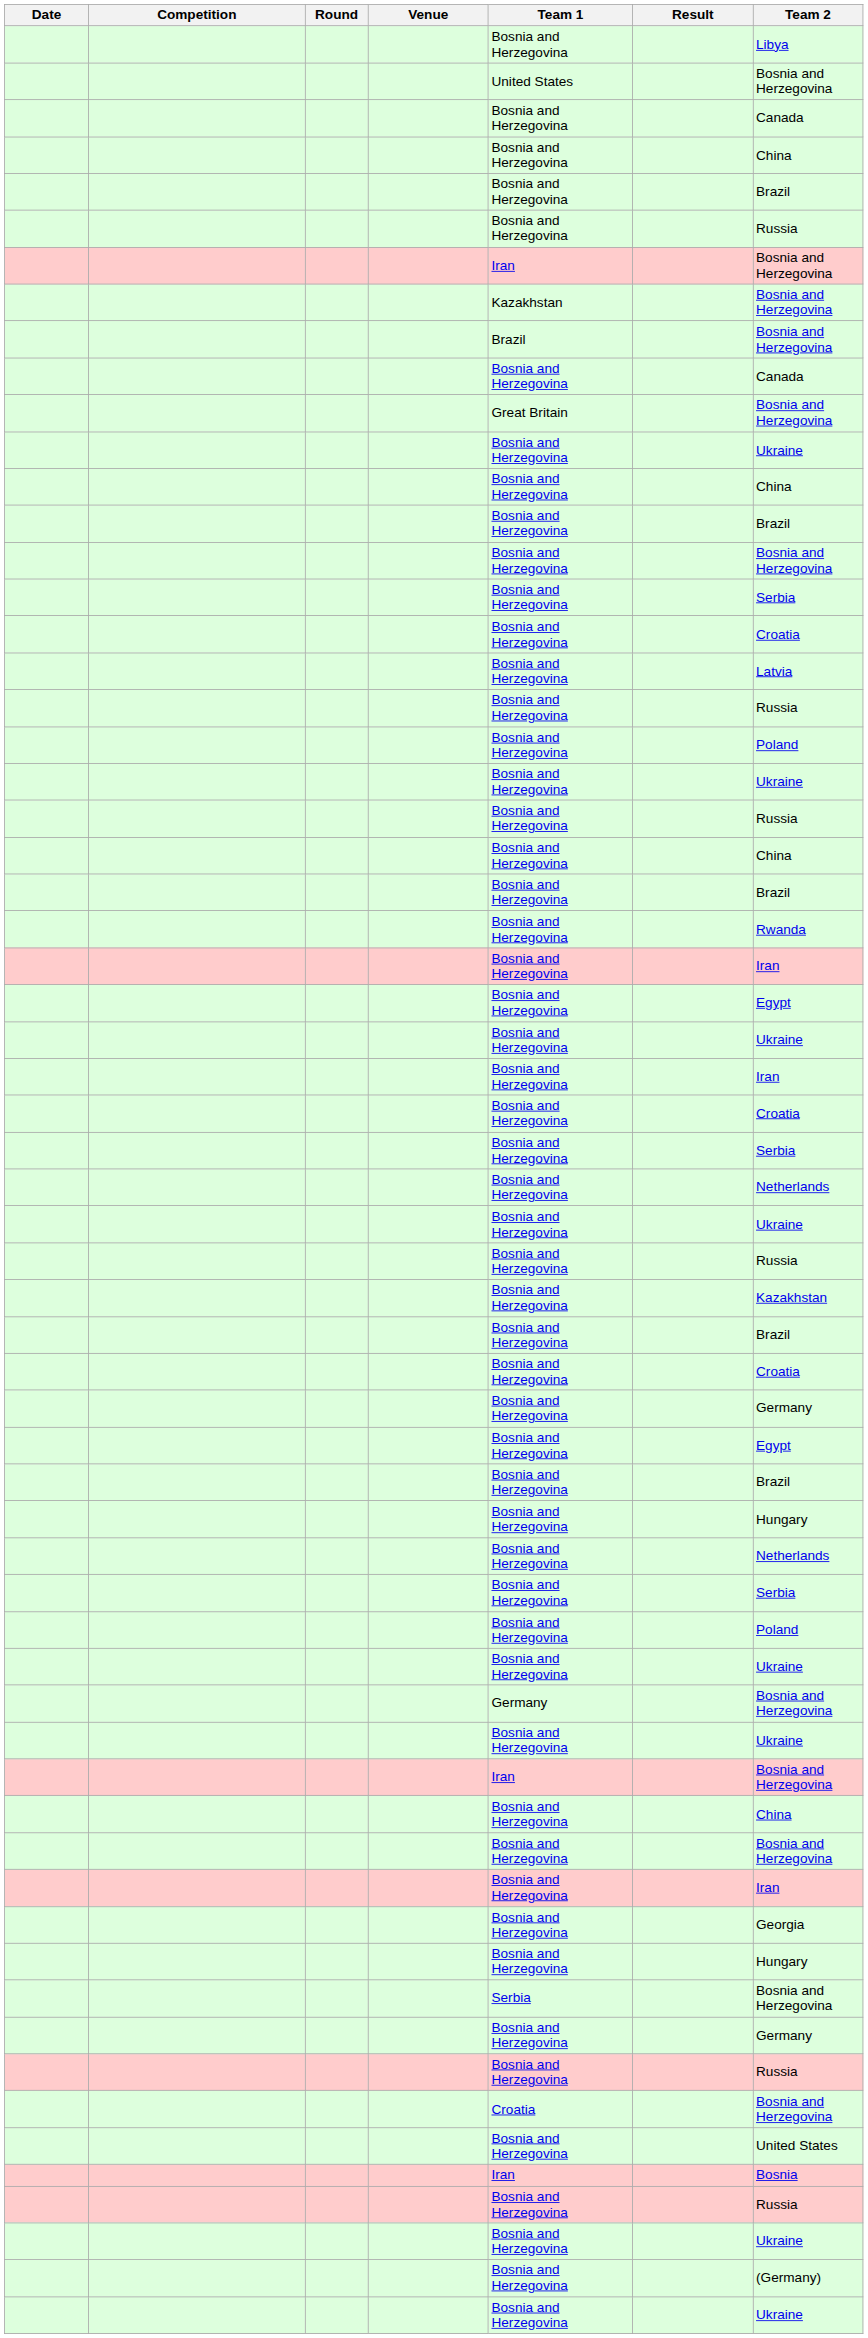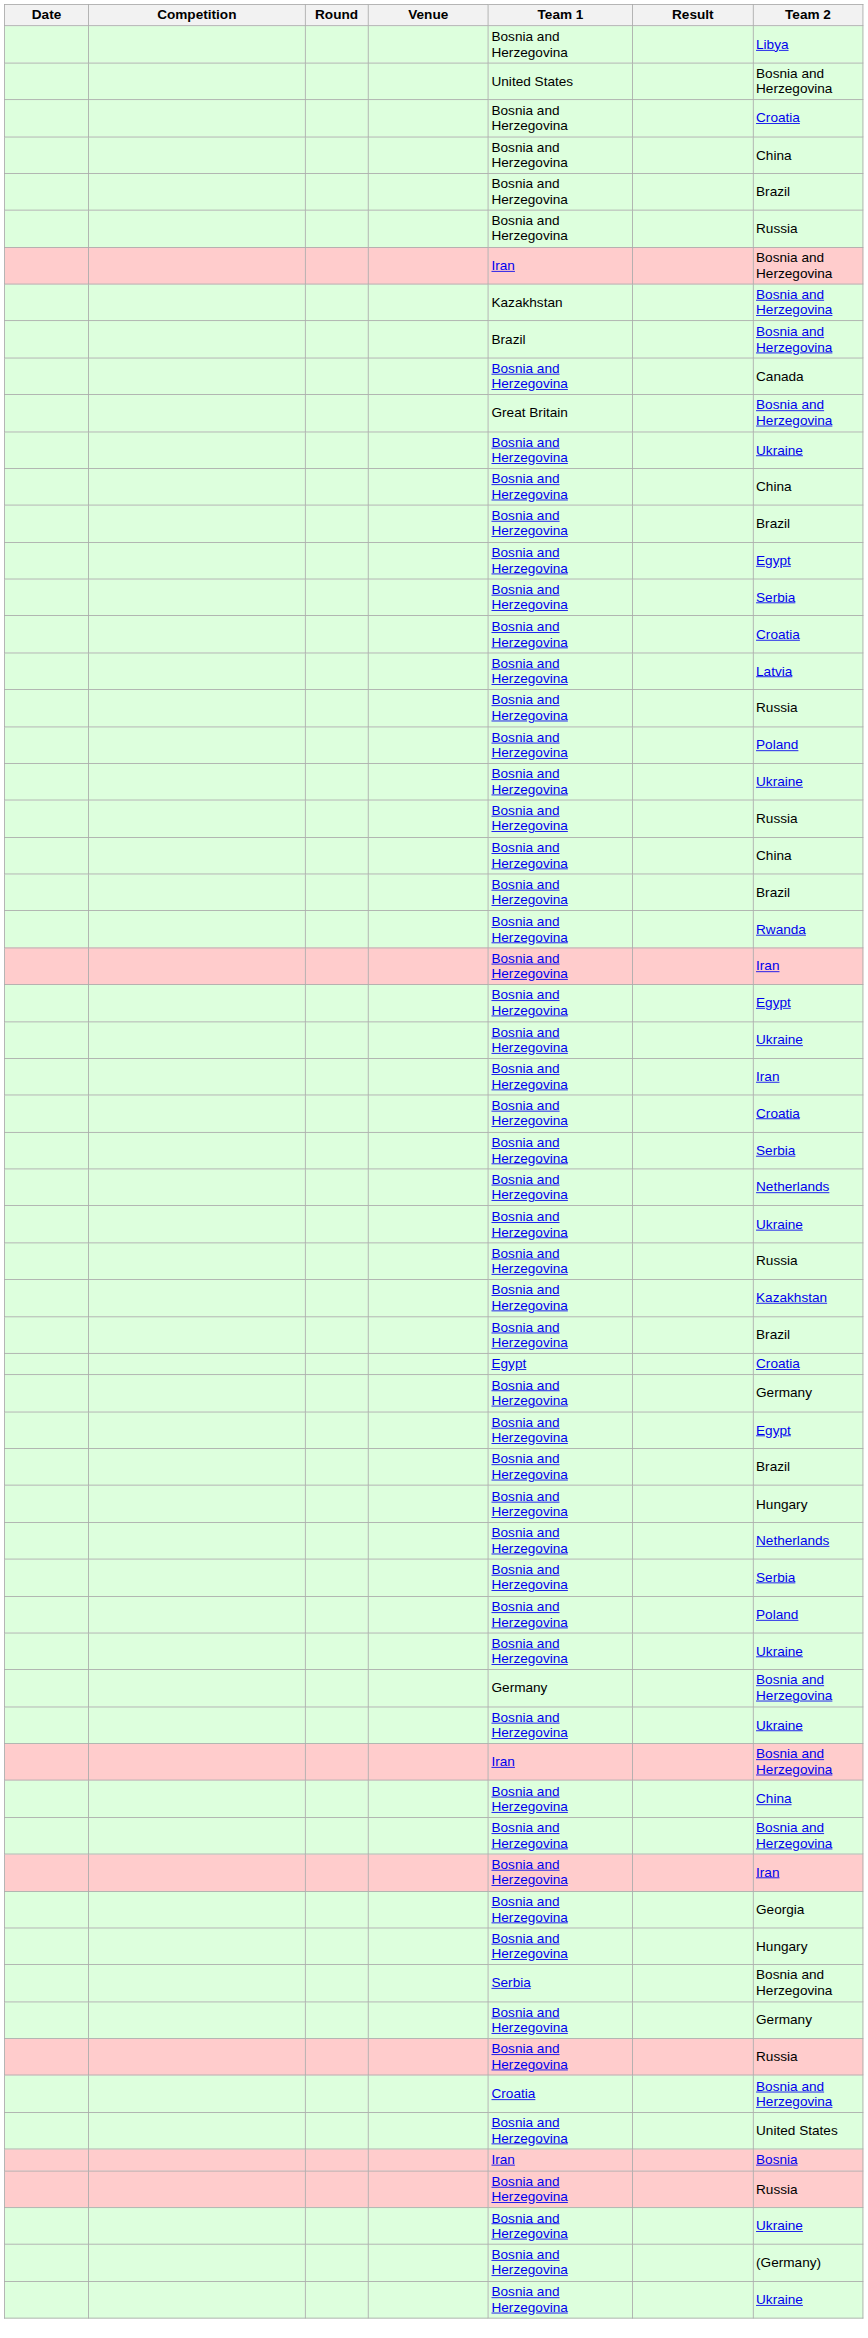(780, 118) Canada -> (778, 118) Croatia
(794, 560) Bosnia and Herzegovina -> (773, 560) Egypt
(530, 1371) Bosnia and Herzegovina -> (509, 1364) Egypt
